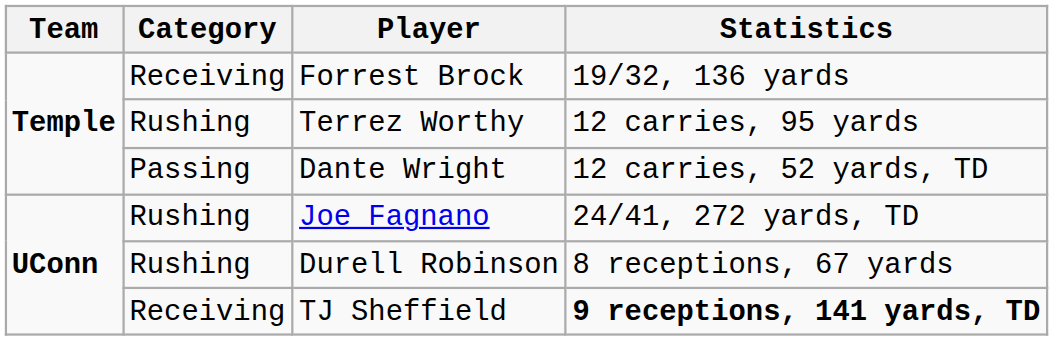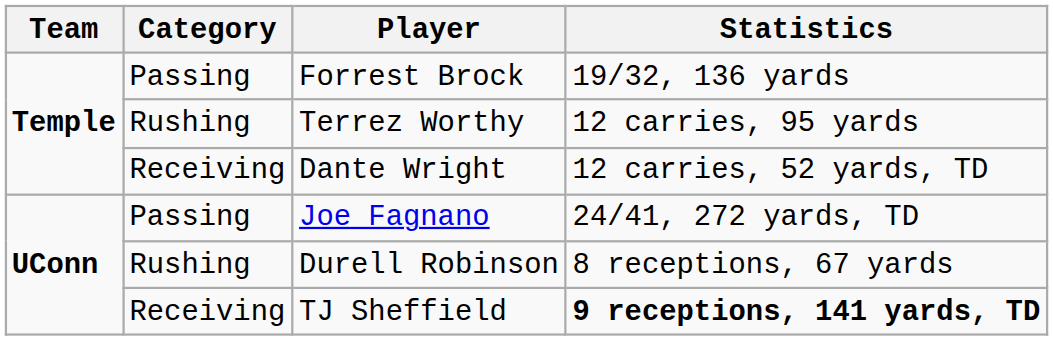(207, 77) Receiving -> (190, 77) Passing
(190, 171) Passing -> (207, 171) Receiving
(190, 218) Rushing -> (190, 218) Passing
